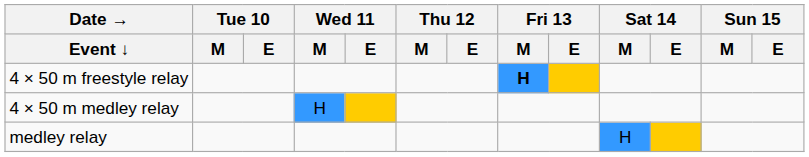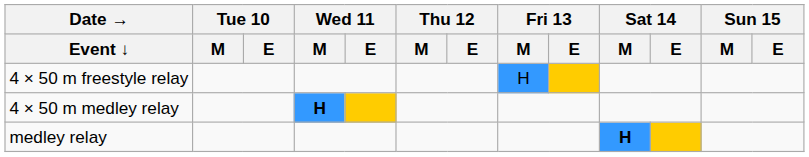(523, 78) bold -> (523, 78) normal
(320, 108) normal -> (320, 108) bold
(625, 137) normal -> (625, 137) bold
